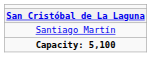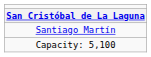(76, 45) bold -> (76, 45) normal
